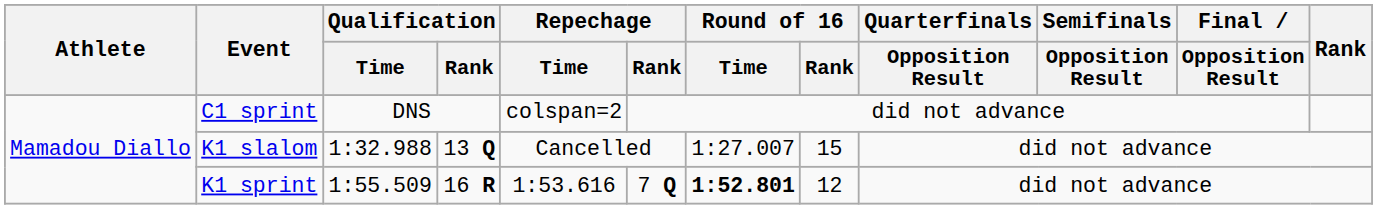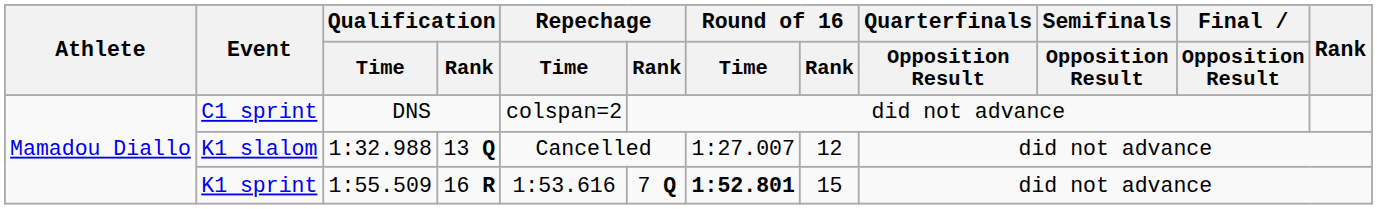(830, 149) 15 -> (830, 149) 12
(830, 185) 12 -> (830, 185) 15
